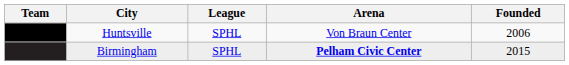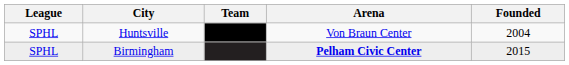columns swapped: (35, 13) <-> (227, 13)
(518, 32) 2006 -> (518, 32) 2004
